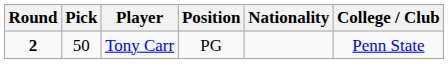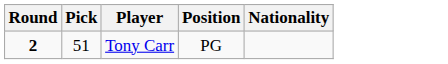- column: (388, 17)
(81, 44) 50 -> (81, 44) 51
